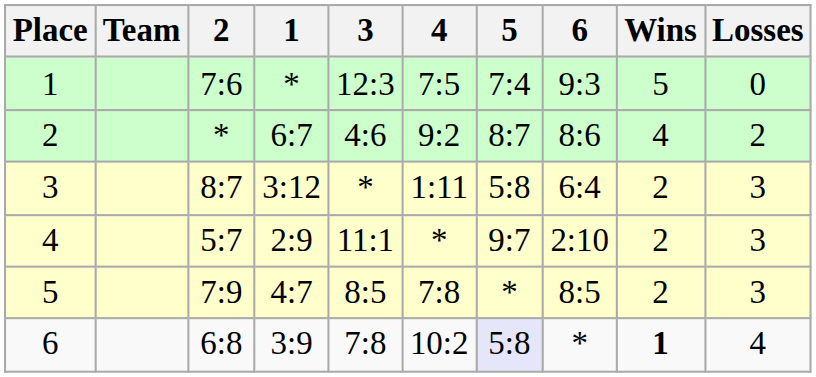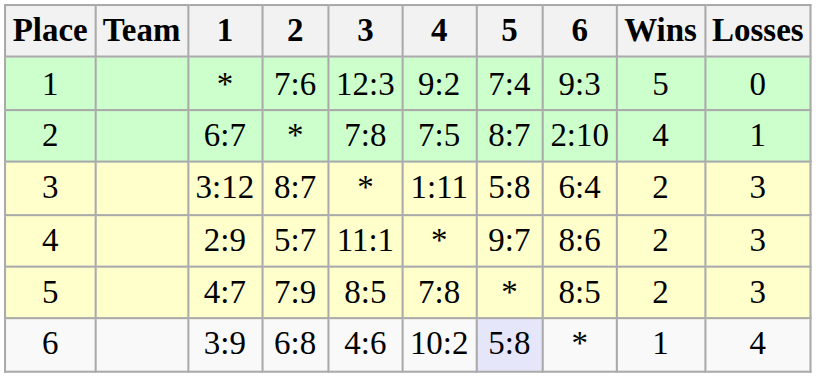columns swapped: (292, 30) <-> (221, 30)
(439, 82) 7:5 -> (439, 82) 9:2
(365, 135) 4:6 -> (365, 135) 7:8
(439, 135) 9:2 -> (439, 135) 7:5
(580, 135) 8:6 -> (580, 135) 2:10
(758, 135) 2 -> (758, 135) 1
(580, 239) 2:10 -> (580, 239) 8:6
(365, 344) 7:8 -> (365, 344) 4:6
(661, 344) bold -> (661, 344) normal
